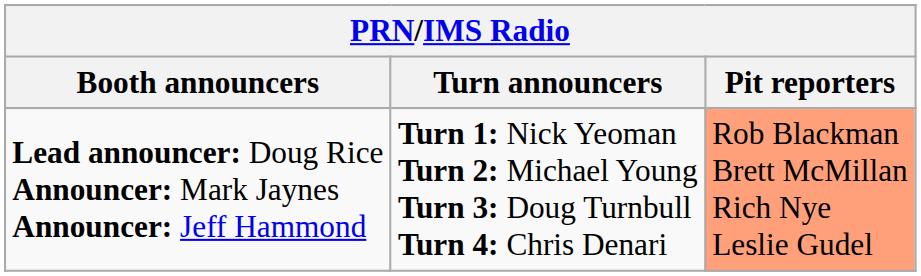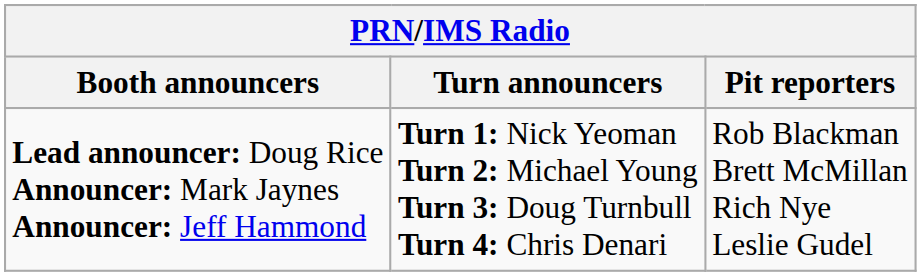(810, 189) lightsalmon background -> (810, 189) no background
